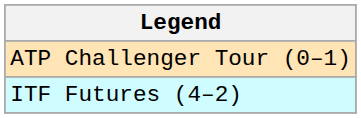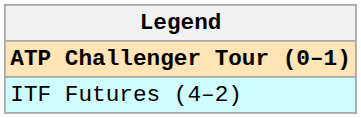(181, 59) normal -> (181, 59) bold
